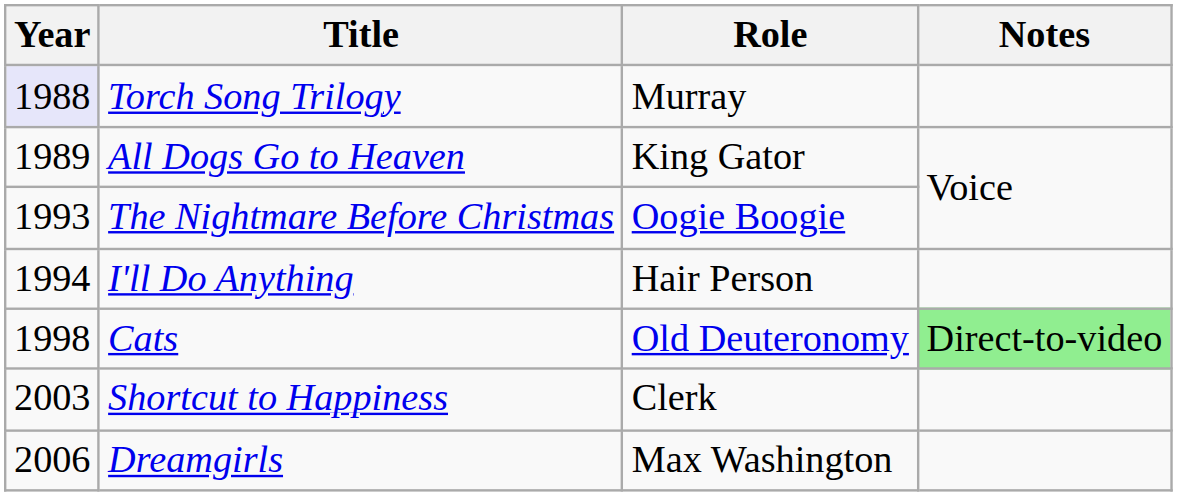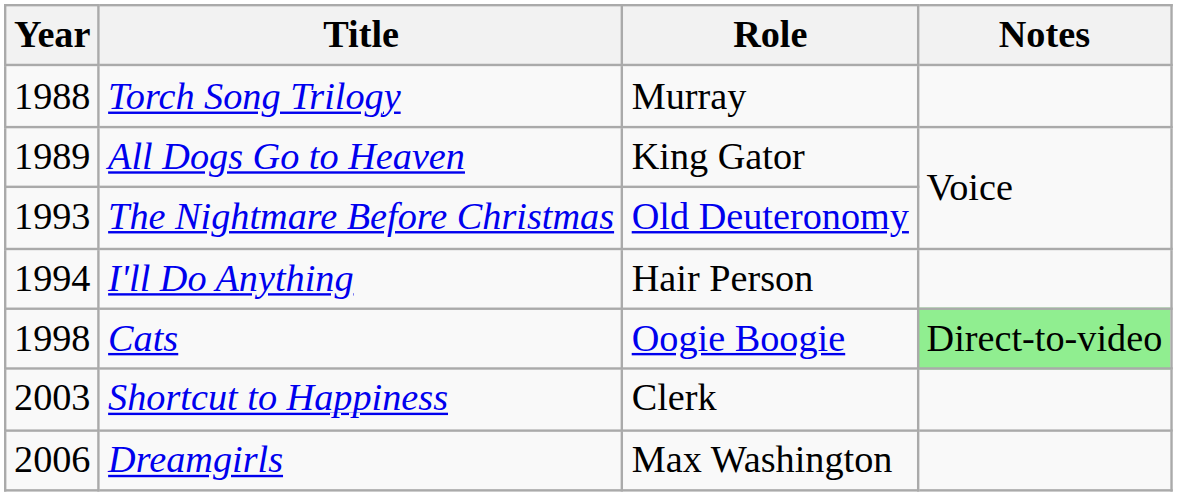(52, 95) lavender background -> (52, 95) no background
(738, 216) Oogie Boogie -> (770, 216) Old Deuteronomy
(770, 338) Old Deuteronomy -> (738, 338) Oogie Boogie
